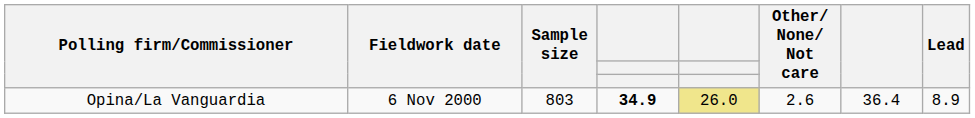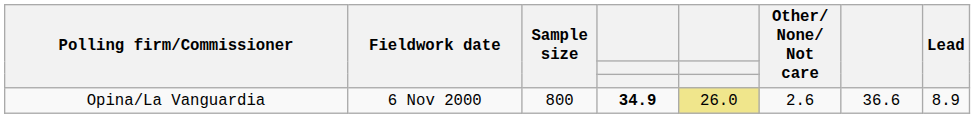(560, 100) 803 -> (560, 100) 800
(881, 100) 36.4 -> (881, 100) 36.6
